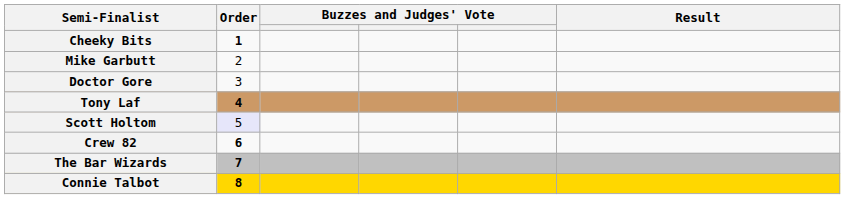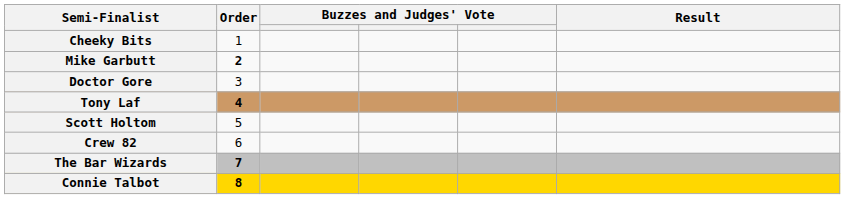(238, 41) bold -> (238, 41) normal
(238, 61) normal -> (238, 61) bold
(238, 122) lavender background -> (238, 122) no background
(238, 143) bold -> (238, 143) normal
